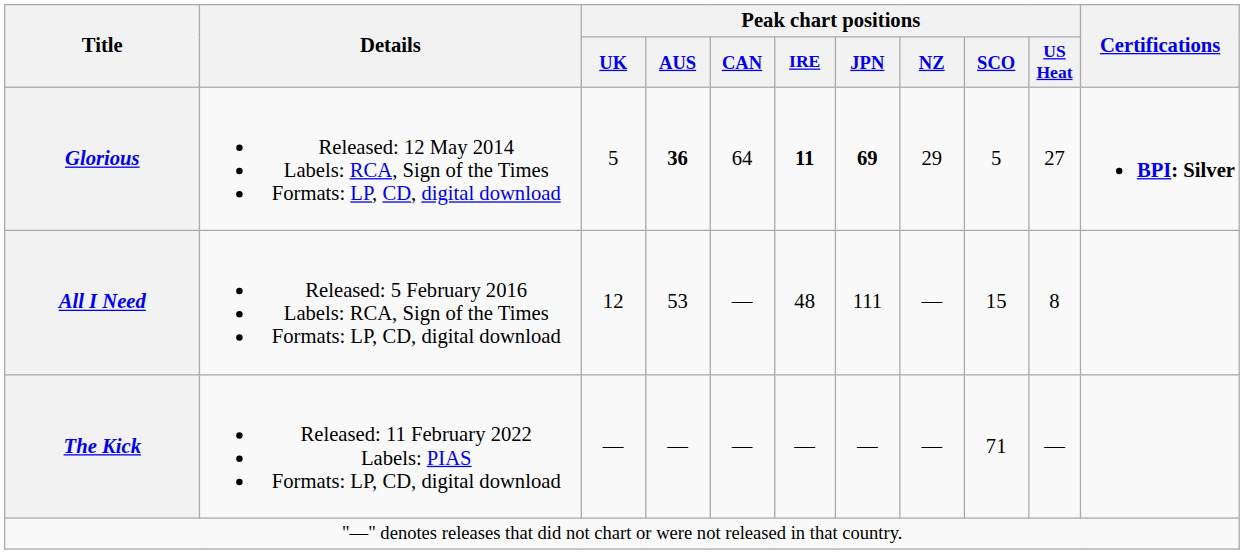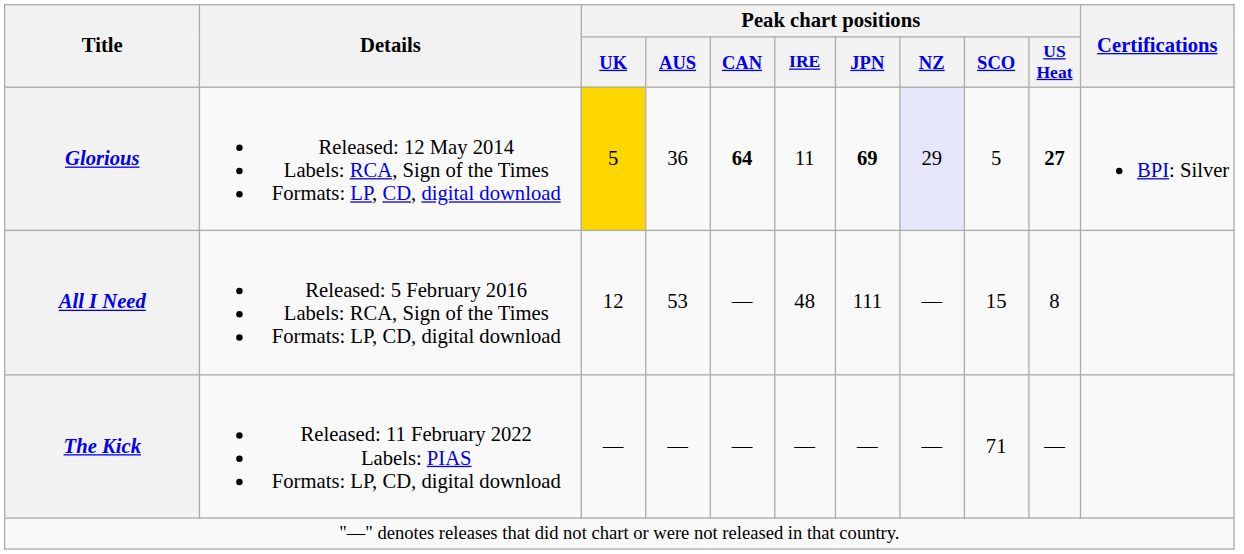(613, 158) no background -> (613, 158) gold background
(678, 158) bold -> (678, 158) normal
(742, 158) normal -> (742, 158) bold
(805, 158) bold -> (805, 158) normal
(932, 158) no background -> (932, 158) lavender background
(1054, 158) normal -> (1054, 158) bold
(1160, 170) bold -> (1157, 170) normal
